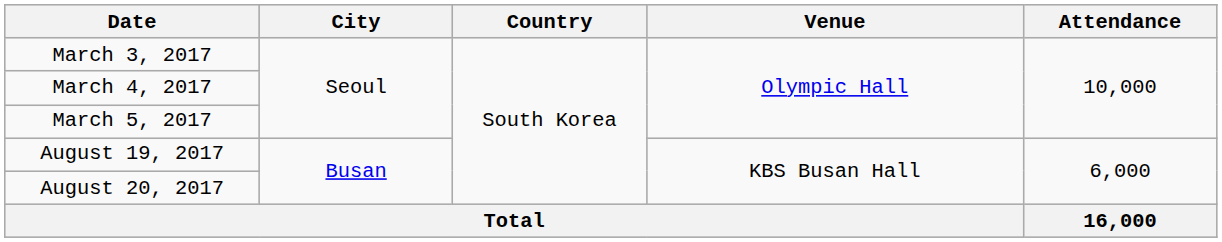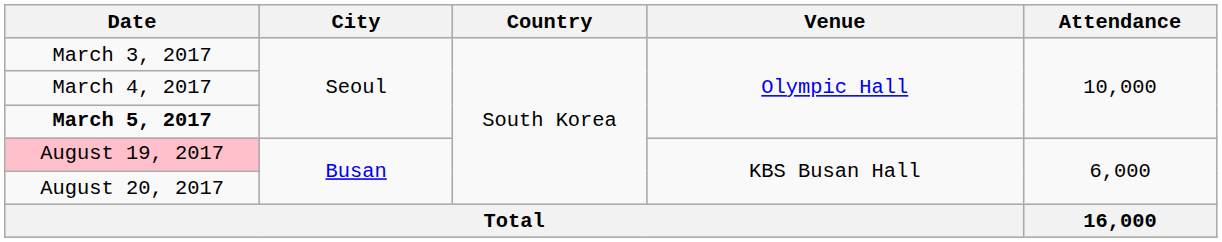(132, 121) normal -> (132, 121) bold
(132, 154) no background -> (132, 154) pink background
